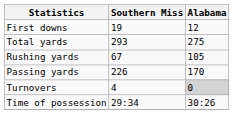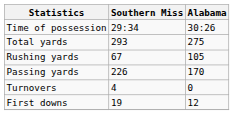rows swapped: (37, 27) <-> (57, 102)
(190, 87) lightgrey background -> (190, 87) no background
